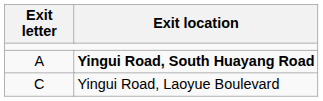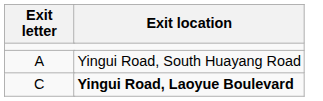(196, 61) bold -> (189, 61) normal
(178, 84) normal -> (186, 84) bold
